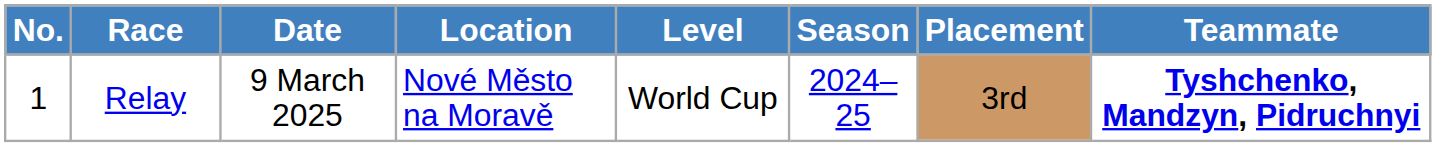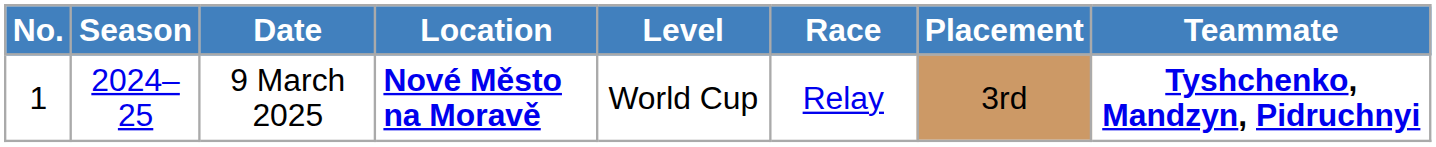columns swapped: (853, 30) <-> (145, 30)
(488, 98) normal -> (473, 98) bold
